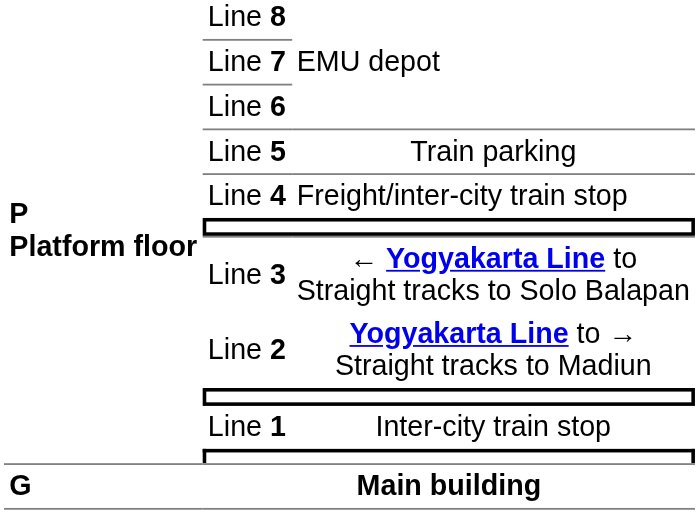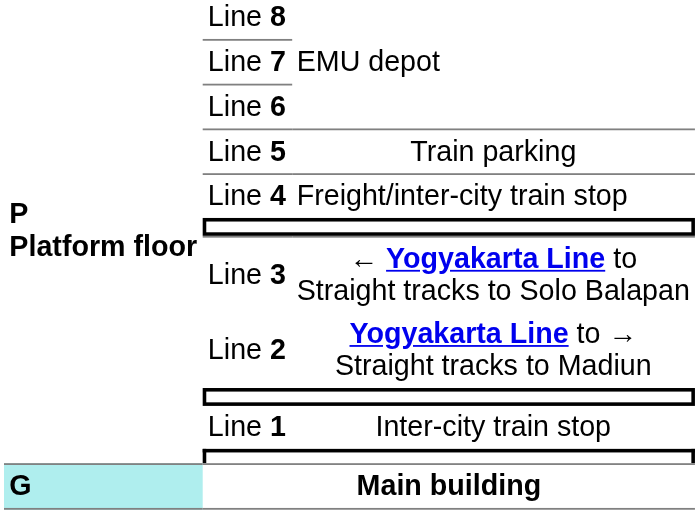(21, 486) no background -> (21, 486) paleturquoise background
